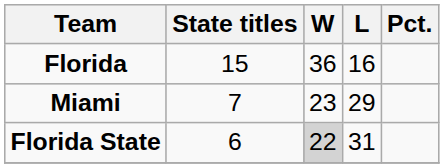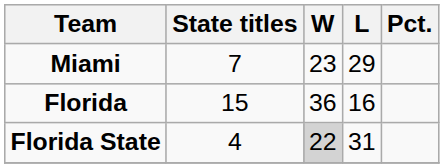rows swapped: (86, 63) <-> (86, 102)
(235, 142) 6 -> (235, 142) 4
